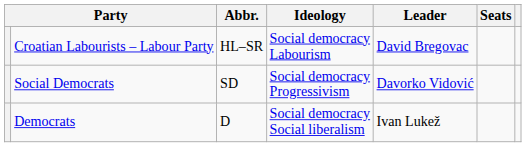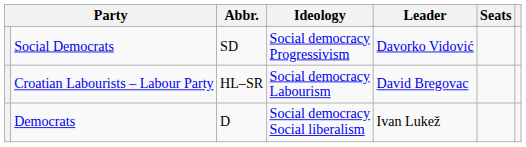rows swapped: (64, 84) <-> (114, 45)
